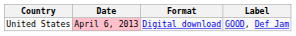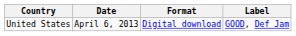(106, 24) pink background -> (106, 24) no background
